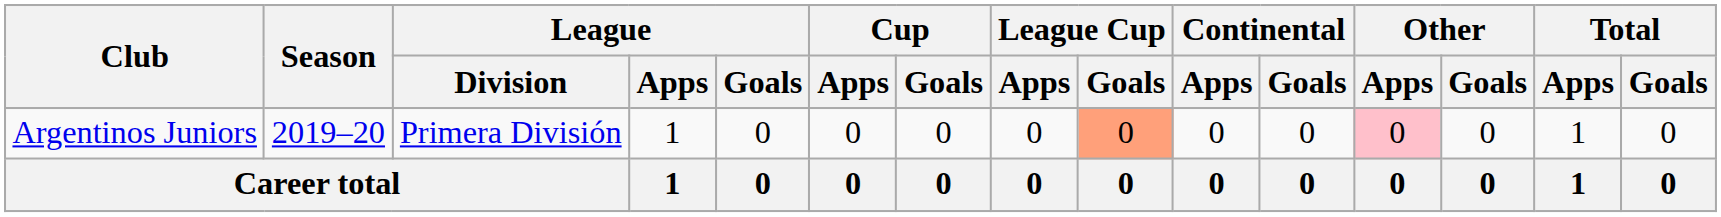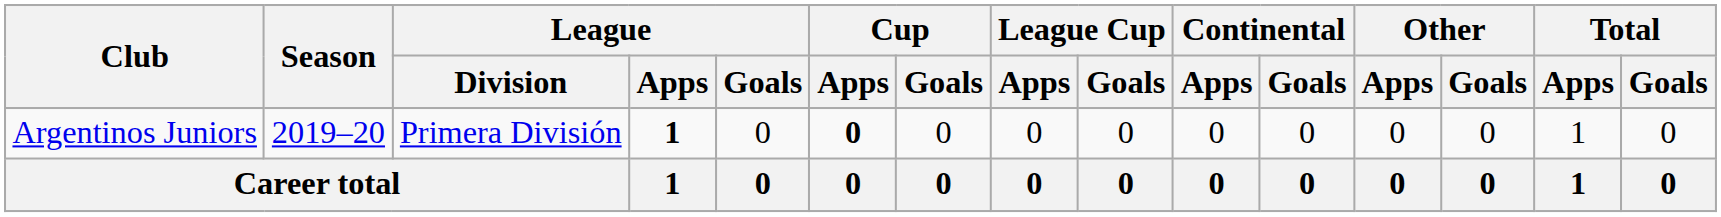(672, 132) normal -> (672, 132) bold
(853, 132) normal -> (853, 132) bold
(1126, 132) lightsalmon background -> (1126, 132) no background
(1397, 132) pink background -> (1397, 132) no background
